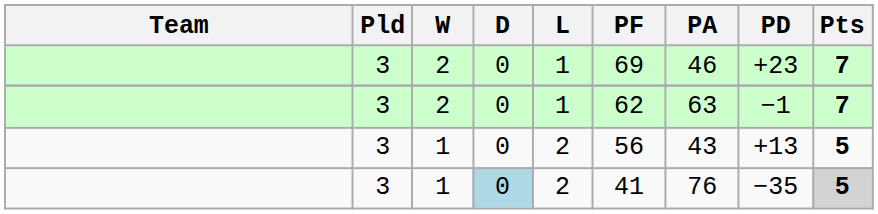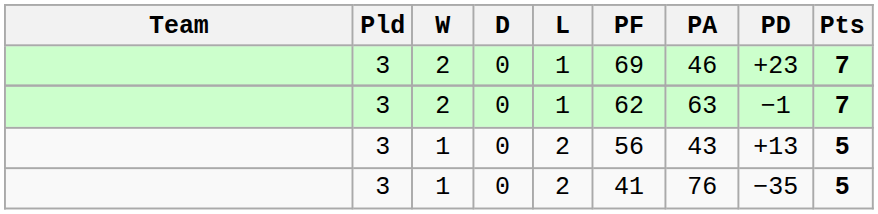(503, 188) lightblue background -> (503, 188) no background
(842, 188) lightgrey background -> (842, 188) no background
